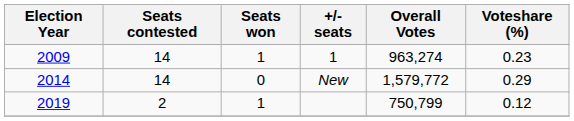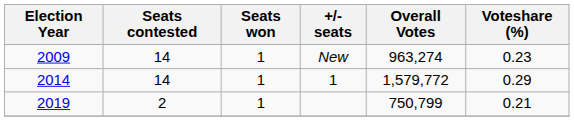(333, 56) 1 -> (333, 56) New
(261, 80) 0 -> (261, 80) 1
(333, 80) New -> (333, 80) 1
(517, 103) 0.12 -> (517, 103) 0.21
